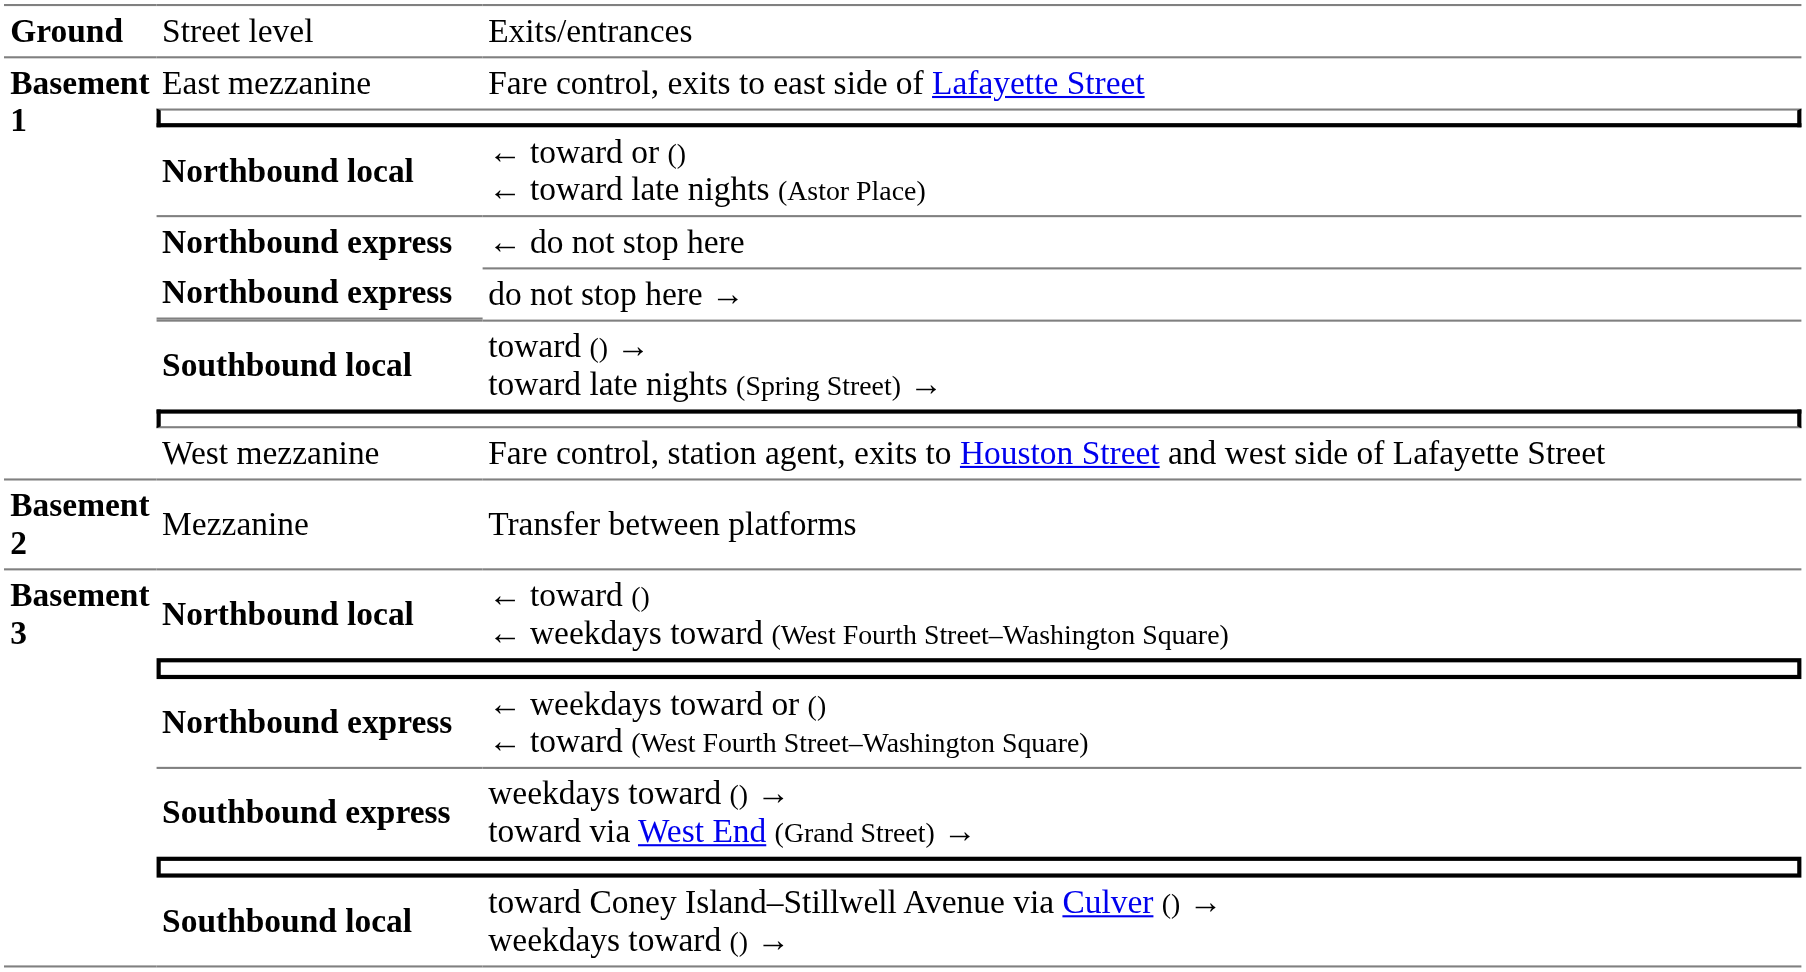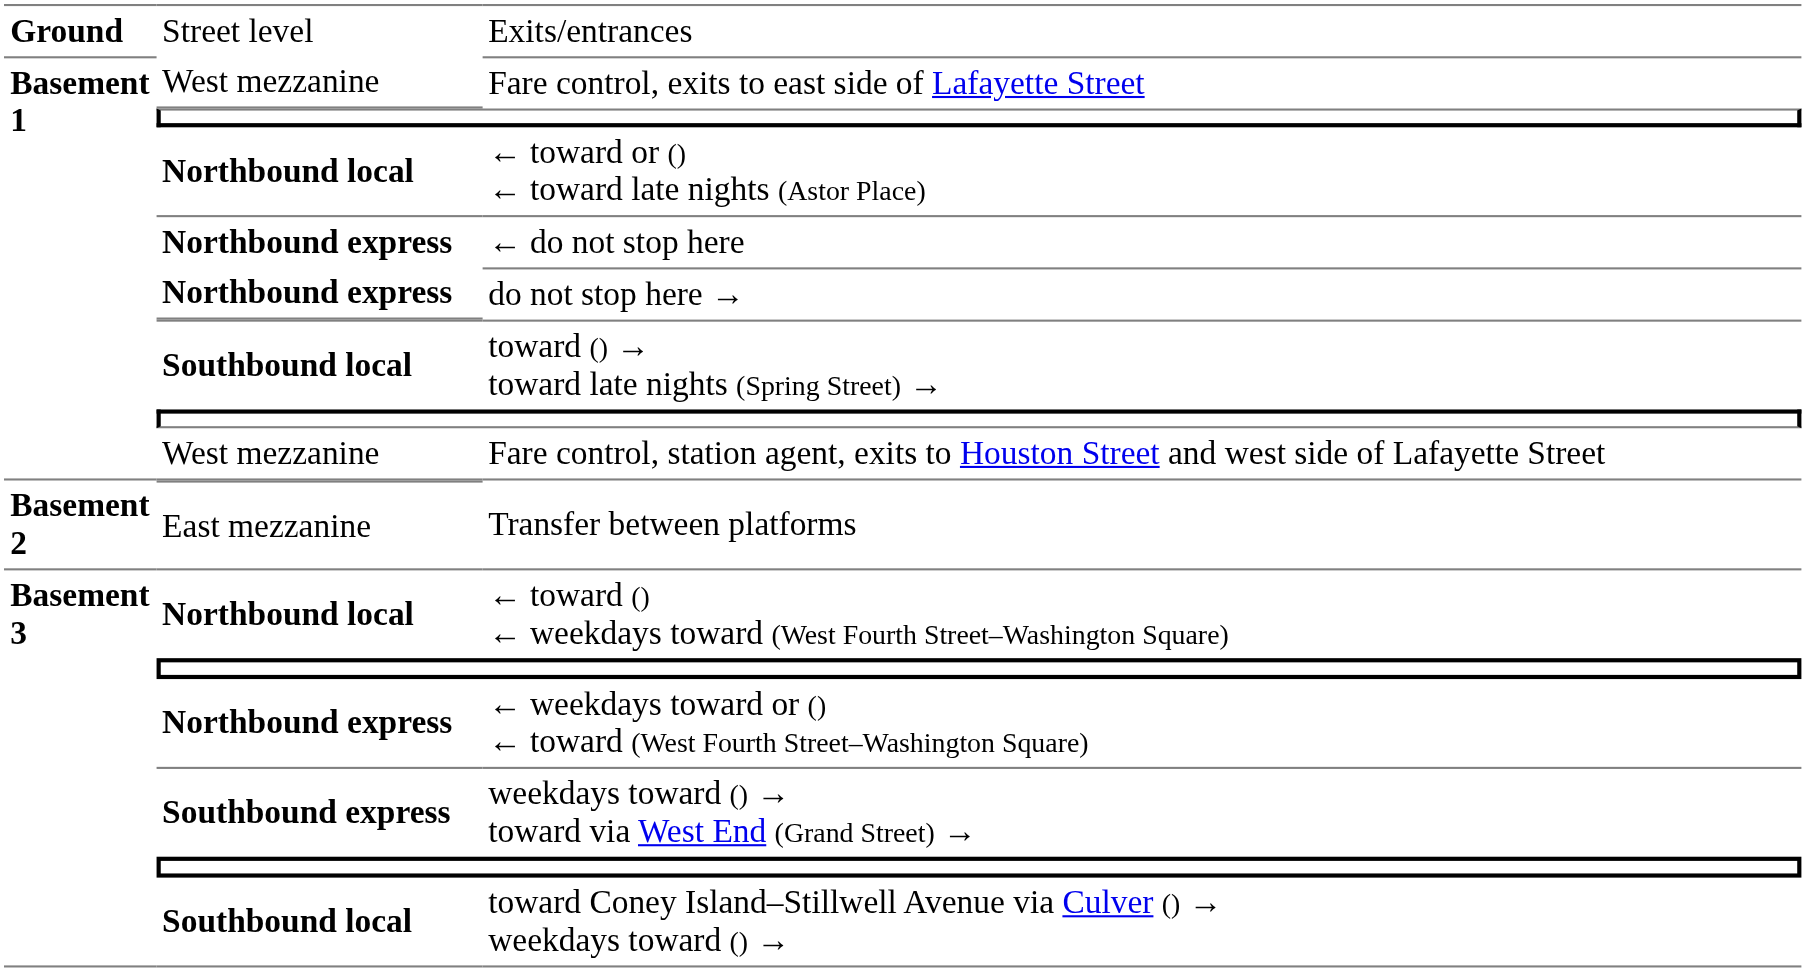(267, 82) East mezzanine -> (271, 80) West mezzanine
(235, 523) Mezzanine -> (267, 524) East mezzanine
